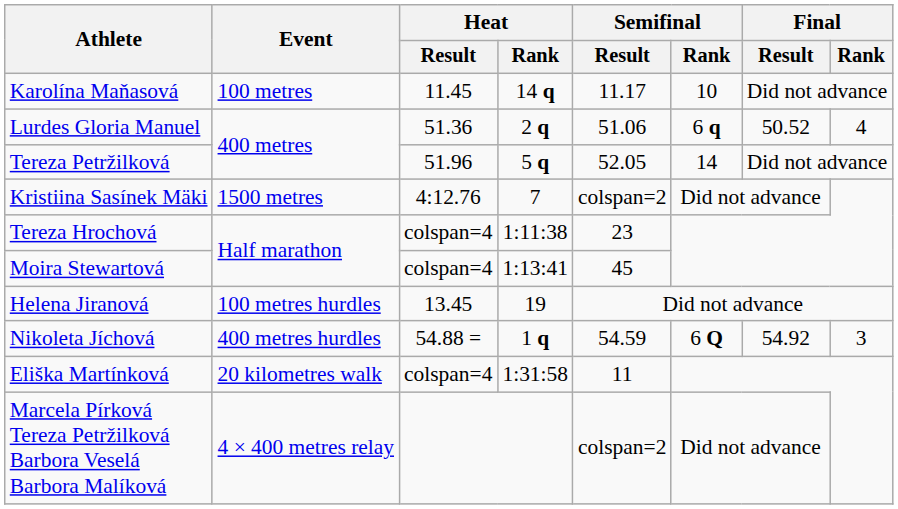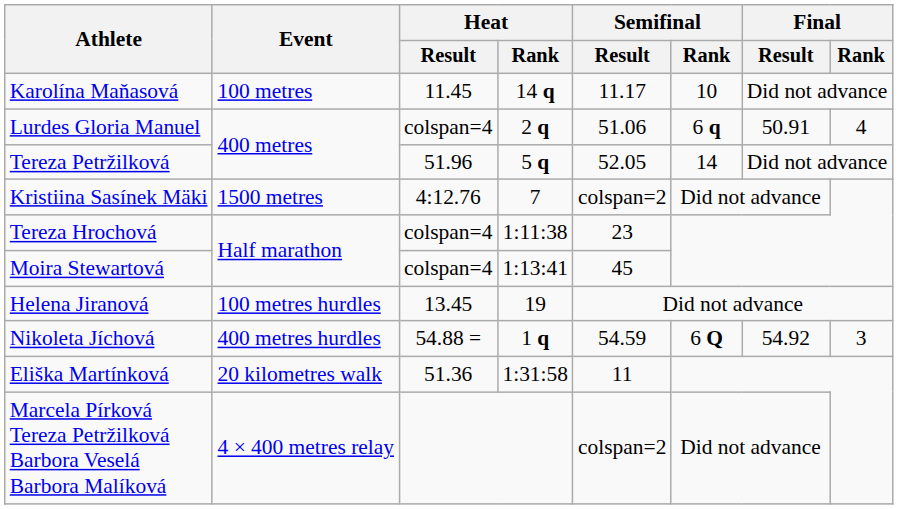(448, 126) 51.36 -> (448, 126) colspan=4
(786, 126) 50.52 -> (786, 126) 50.91
(448, 374) colspan=4 -> (448, 374) 51.36
